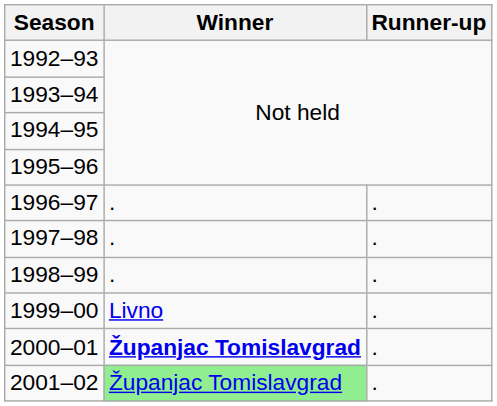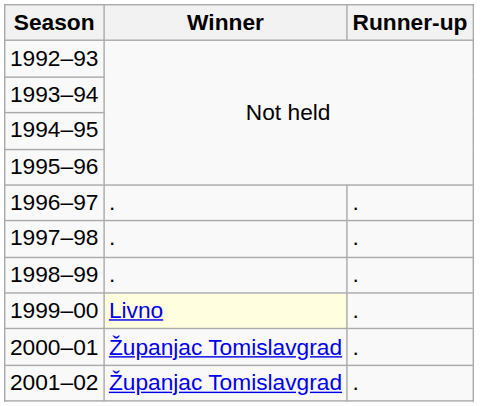(136, 310) no background -> (136, 310) lightyellow background
(235, 346) bold -> (225, 346) normal
(225, 382) lightgreen background -> (225, 382) no background
